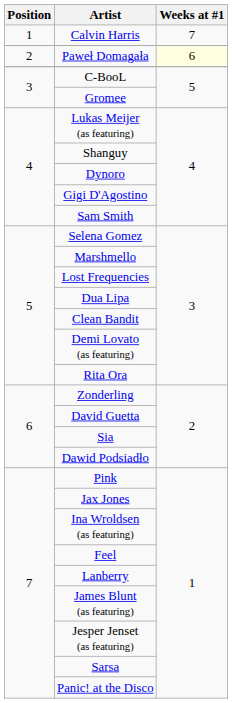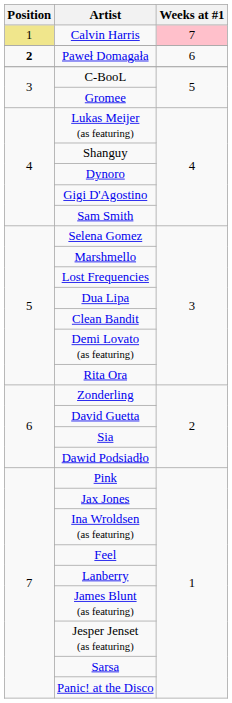(29, 34) no background -> (29, 34) khaki background
(192, 34) no background -> (192, 34) pink background
(29, 55) normal -> (29, 55) bold
(192, 55) lightyellow background -> (192, 55) no background
